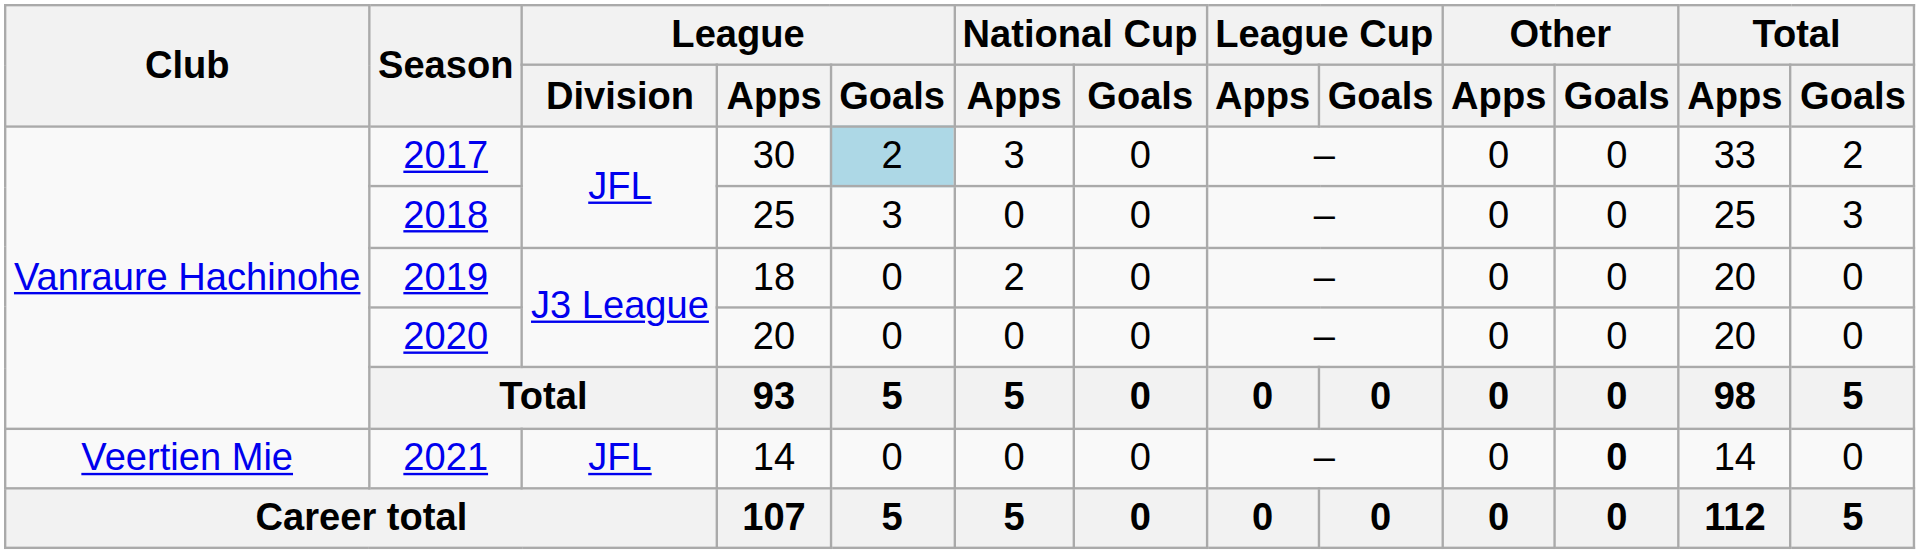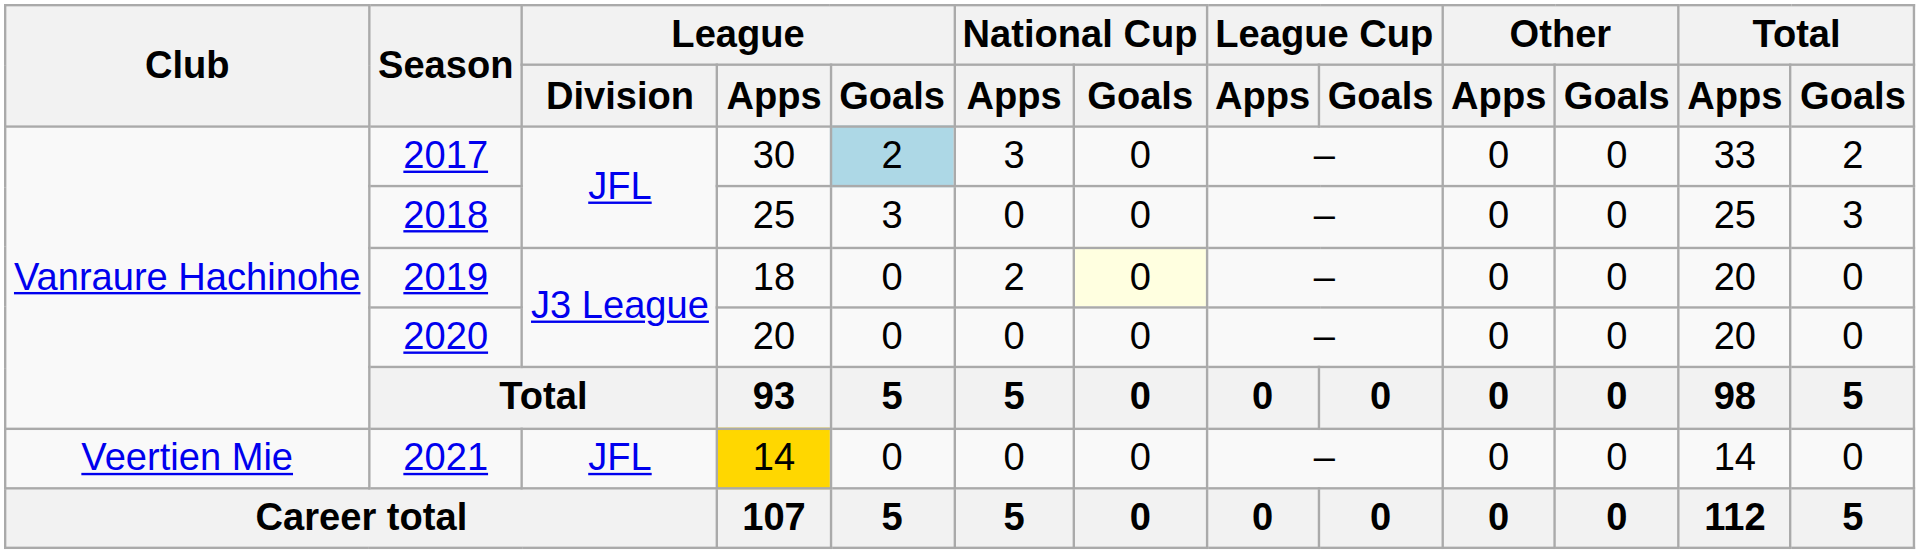(1140, 276) no background -> (1140, 276) lightyellow background
(774, 457) no background -> (774, 457) gold background
(1617, 457) bold -> (1617, 457) normal
